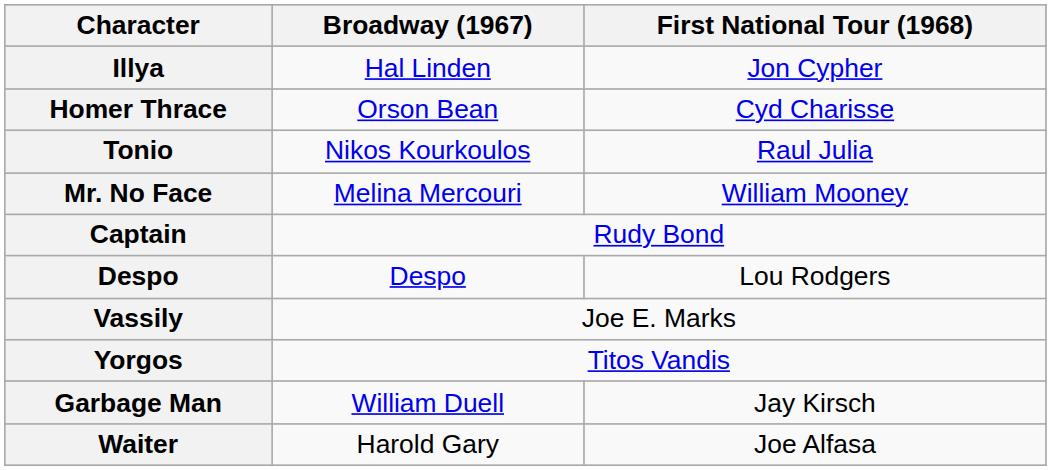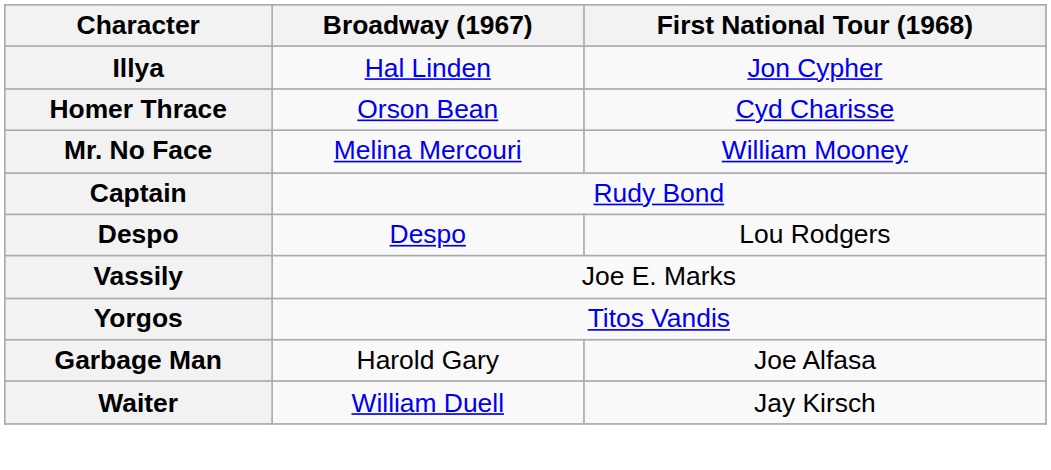- row: (138, 151)
(428, 402) William Duell -> (428, 360) Harold Gary
(815, 402) Jay Kirsch -> (815, 360) Joe Alfasa
(428, 444) Harold Gary -> (428, 402) William Duell
(815, 444) Joe Alfasa -> (815, 402) Jay Kirsch
